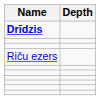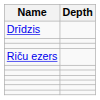(25, 30) bold -> (23, 30) normal
